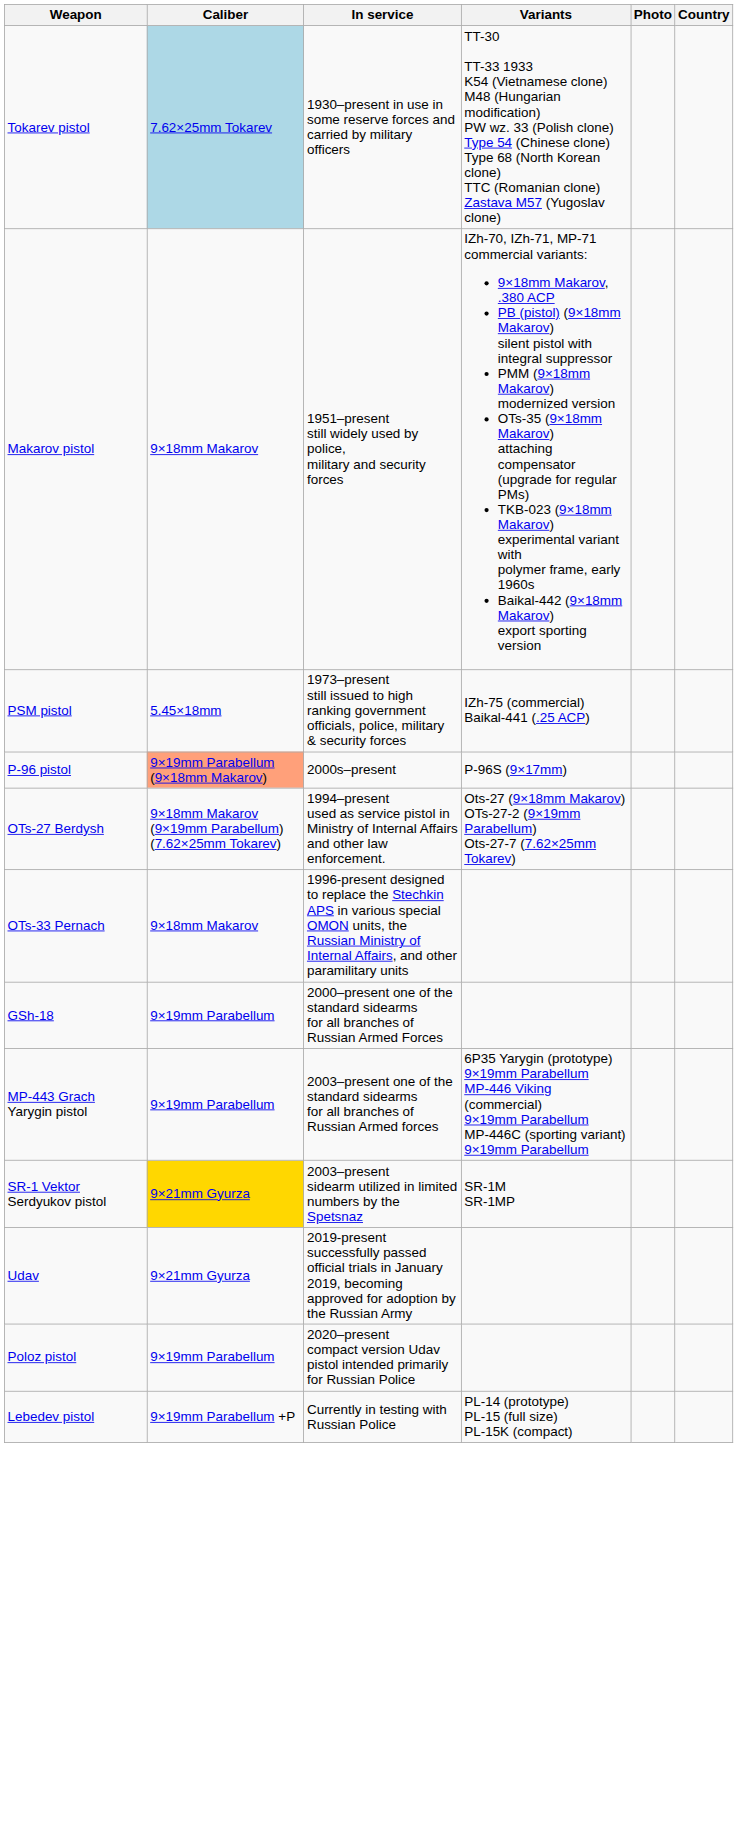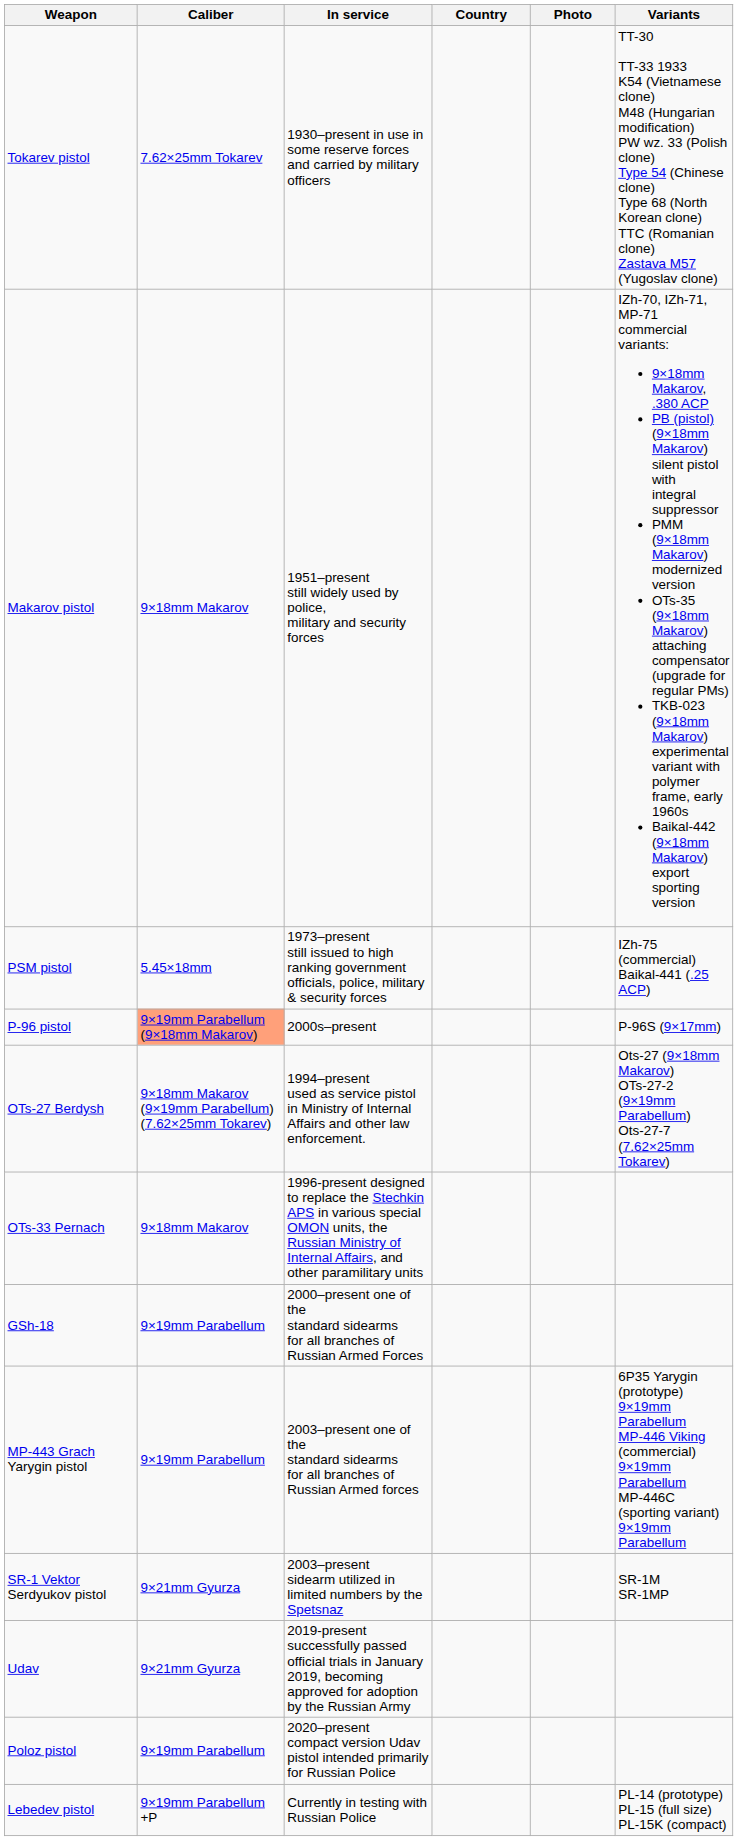columns swapped: (546, 15) <-> (704, 15)
(211, 127) lightblue background -> (201, 157) no background
(200, 1193) gold background -> (190, 1587) no background
